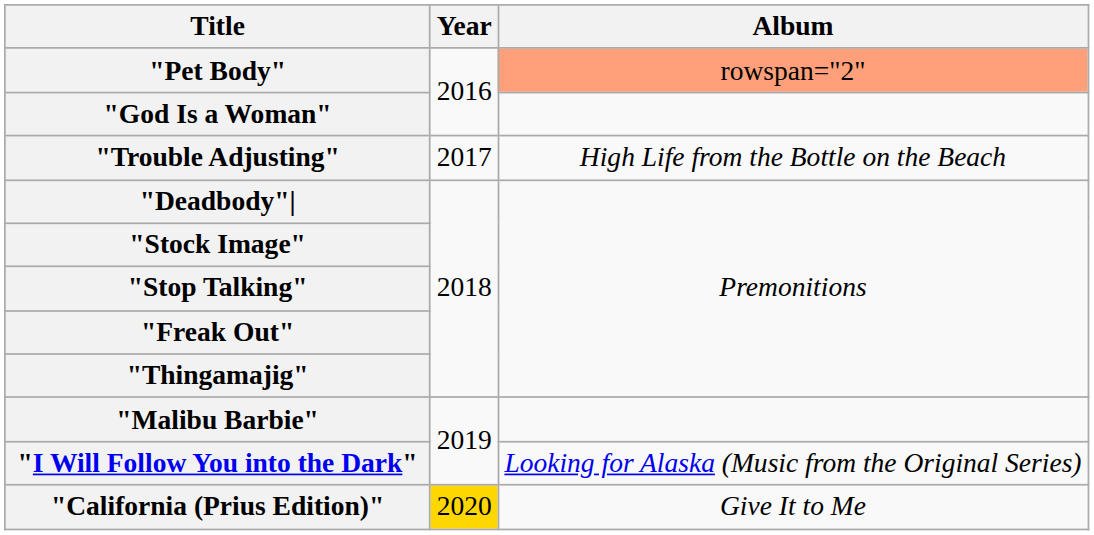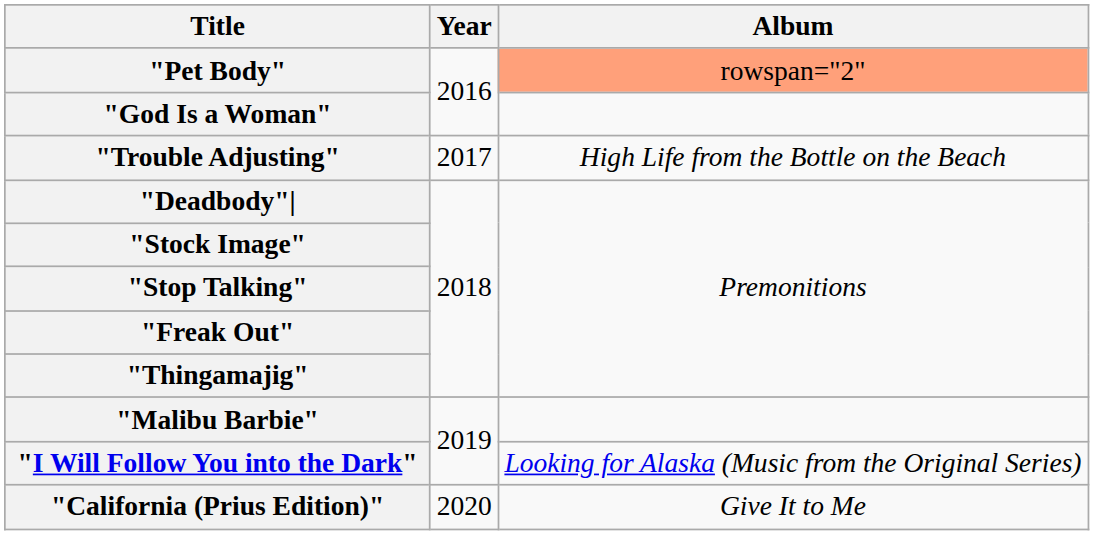(464, 506) gold background -> (464, 506) no background
